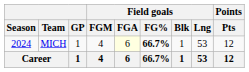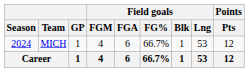(127, 43) lightyellow background -> (127, 43) no background
(156, 43) bold -> (156, 43) normal
